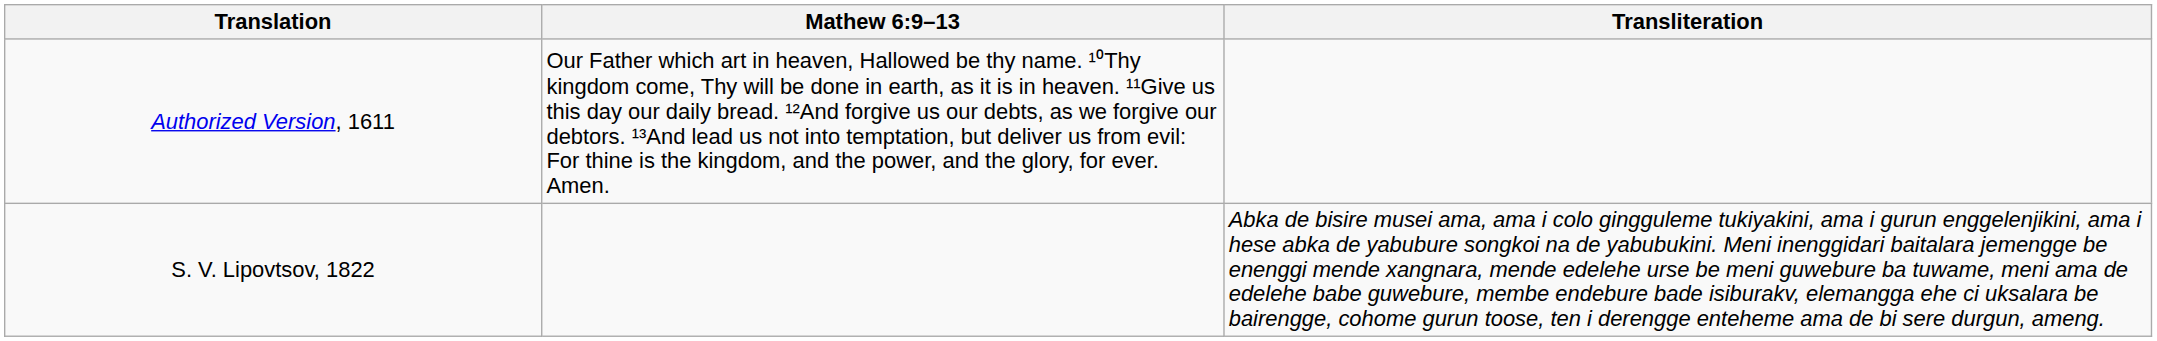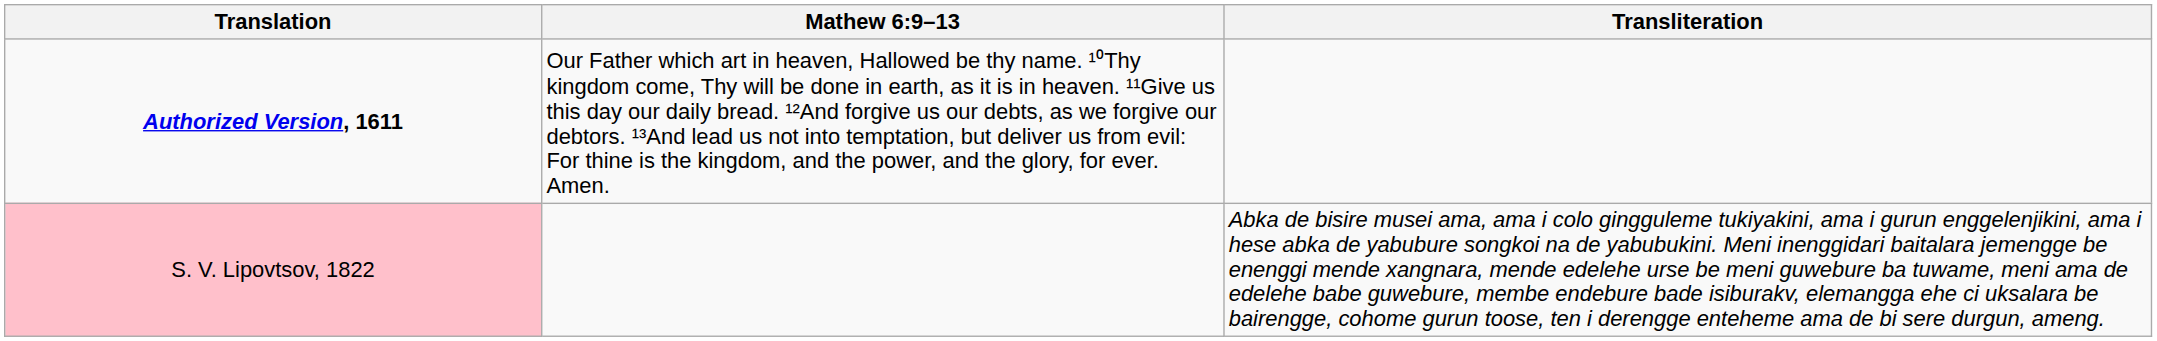(273, 121) normal -> (273, 121) bold
(273, 269) no background -> (273, 269) pink background
